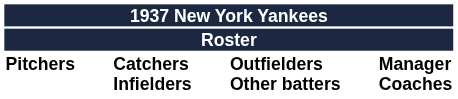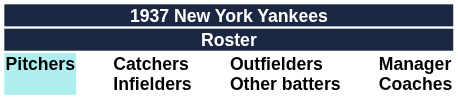(40, 64) no background -> (40, 64) paleturquoise background
